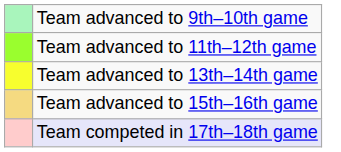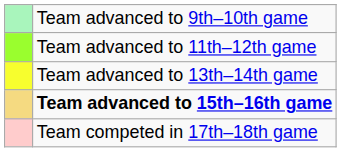(177, 103) normal -> (185, 103) bold
(177, 132) lavender background -> (177, 132) no background
